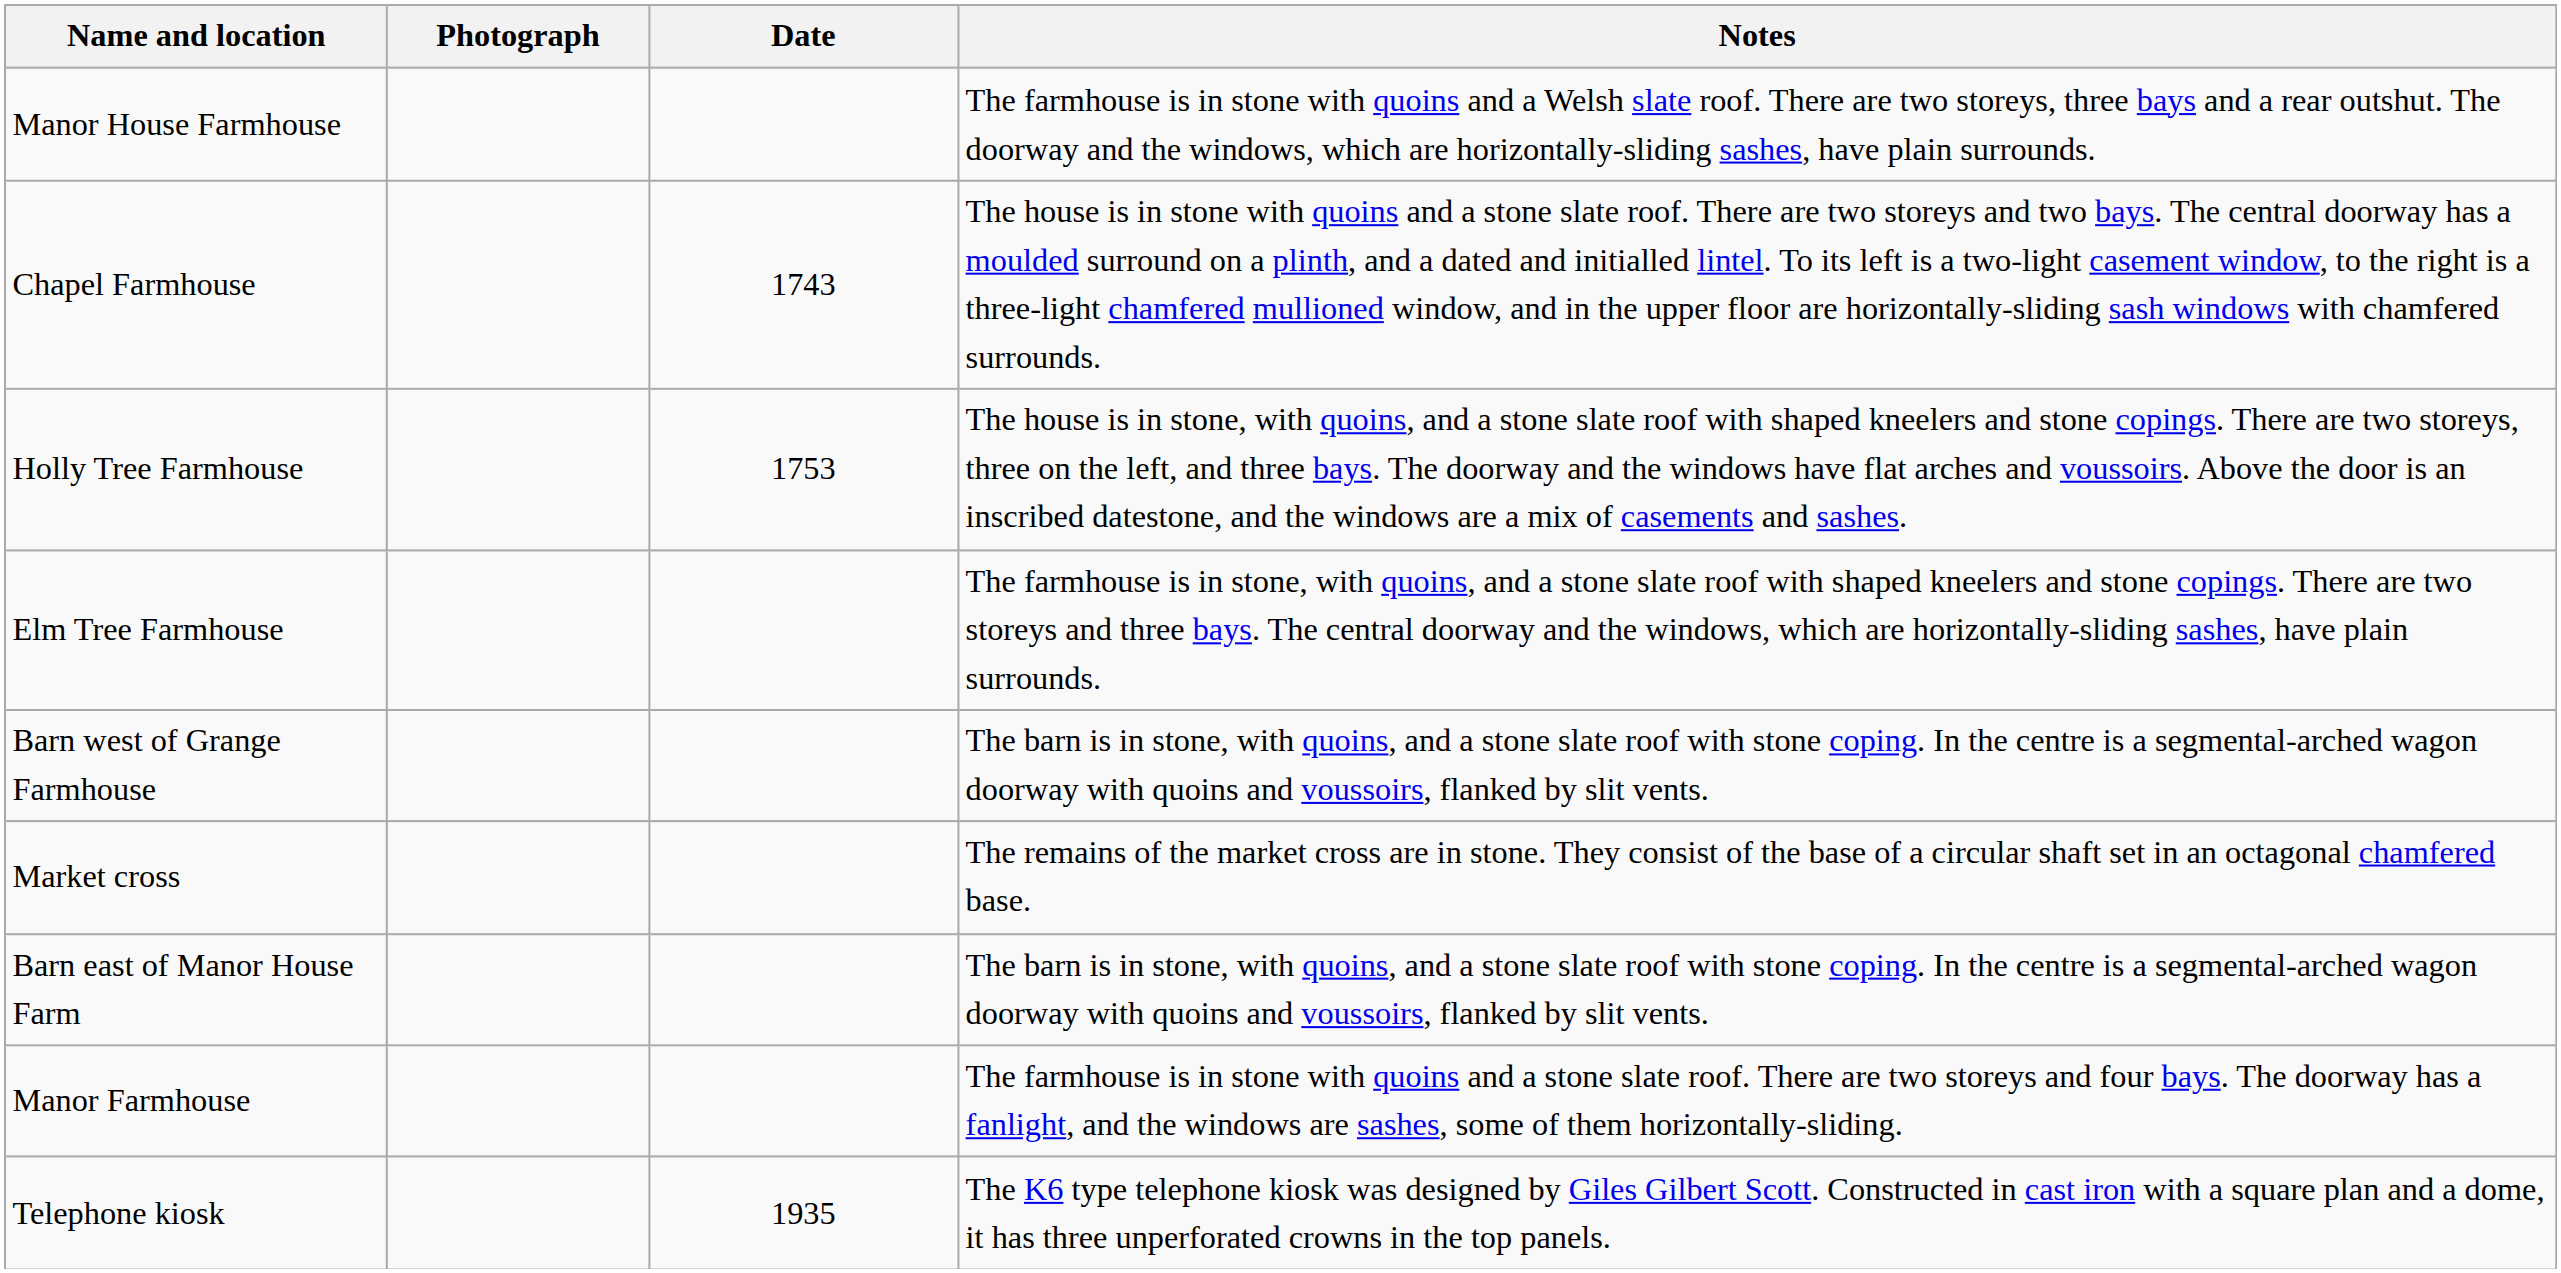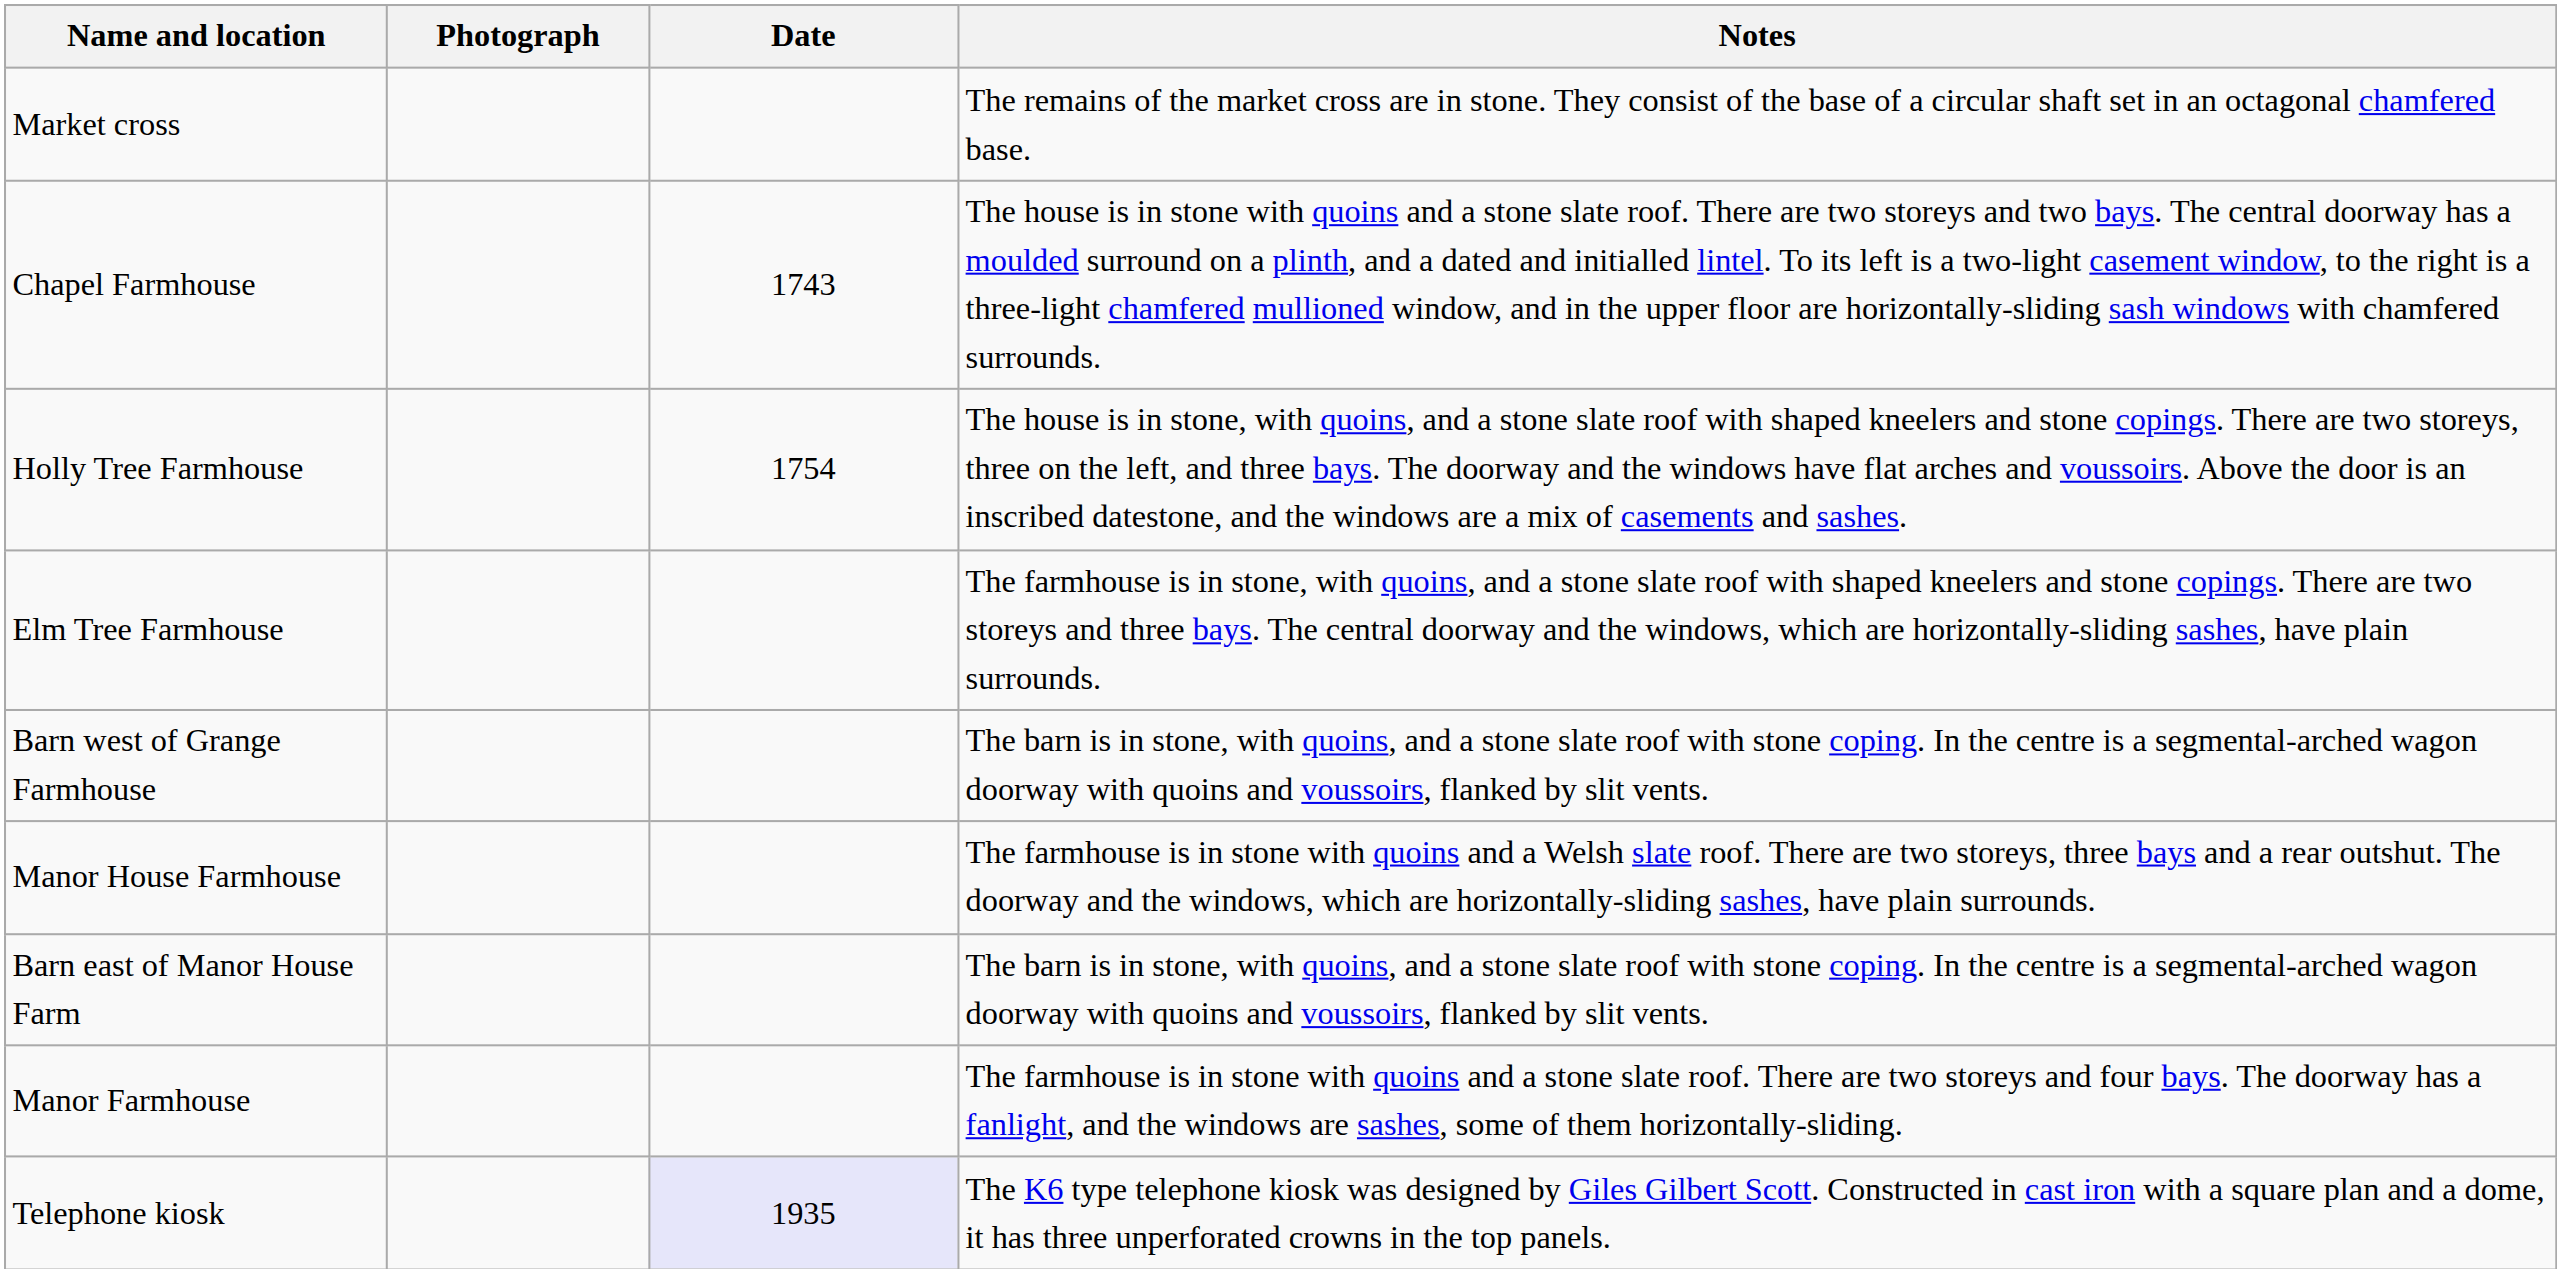rows swapped: (96, 877) <-> (177, 123)
(803, 468) 1753 -> (803, 468) 1754
(803, 1212) no background -> (803, 1212) lavender background
